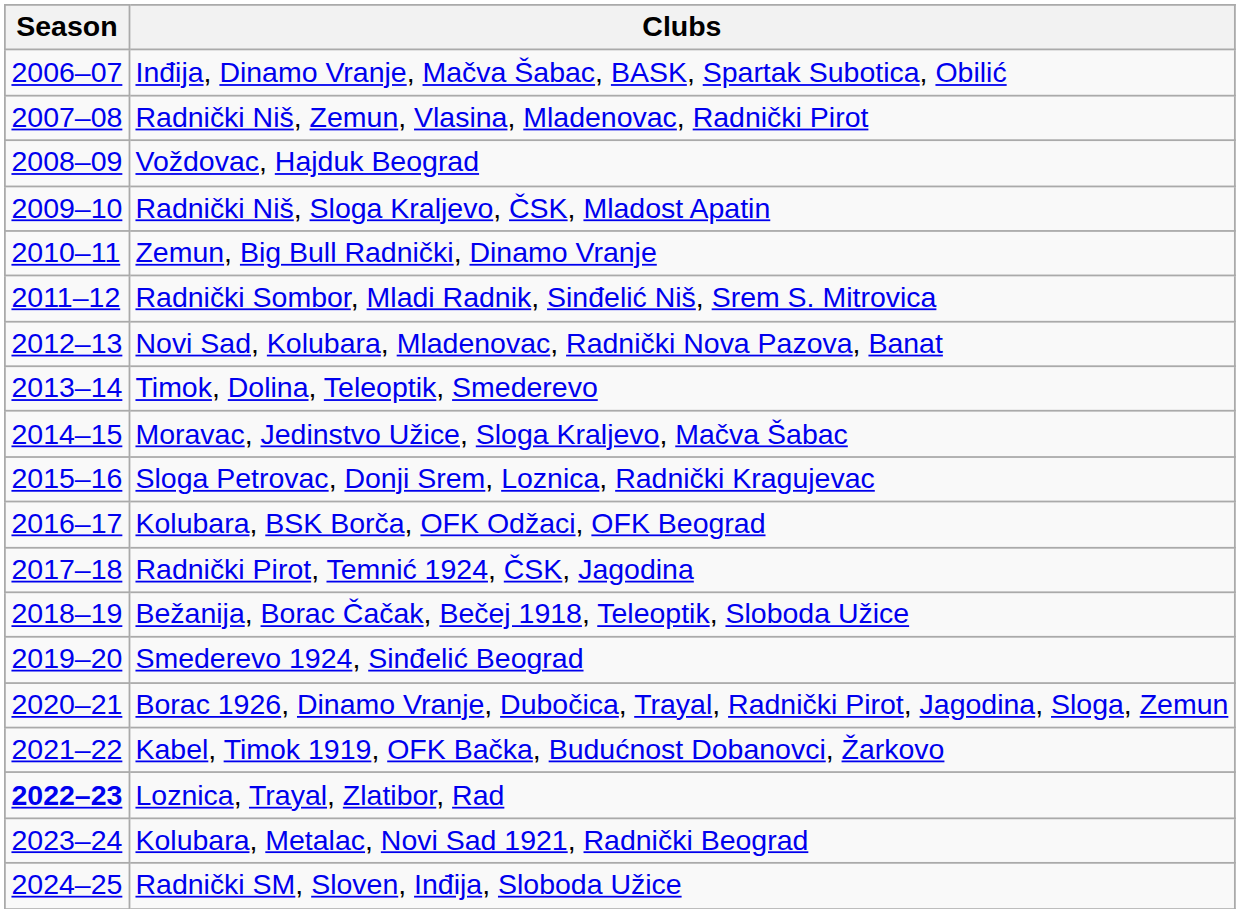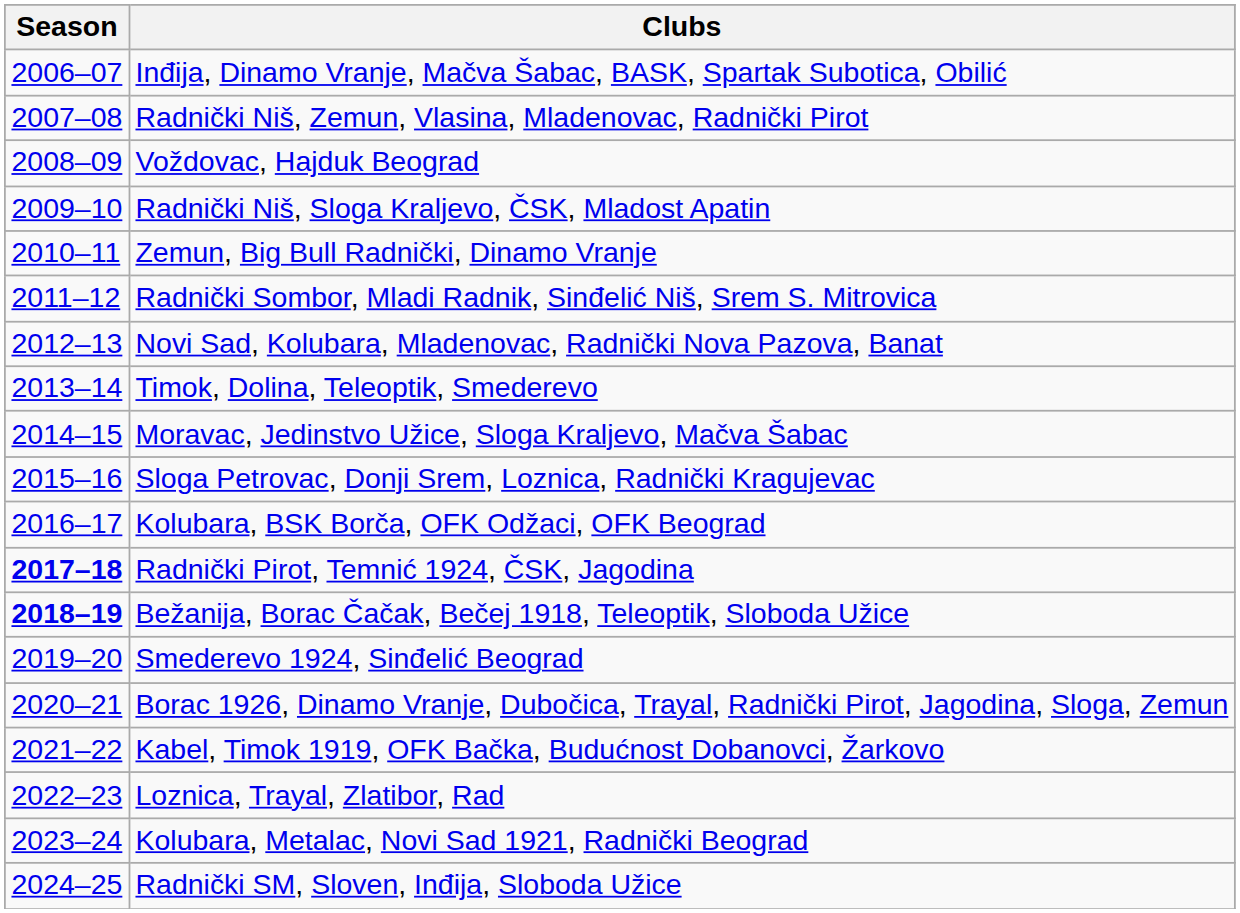(67, 569) normal -> (67, 569) bold
(67, 614) normal -> (67, 614) bold
(67, 794) bold -> (67, 794) normal
